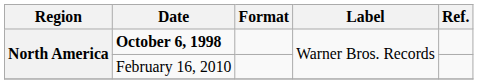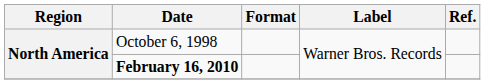(169, 41) bold -> (167, 41) normal
(174, 66) normal -> (177, 66) bold
